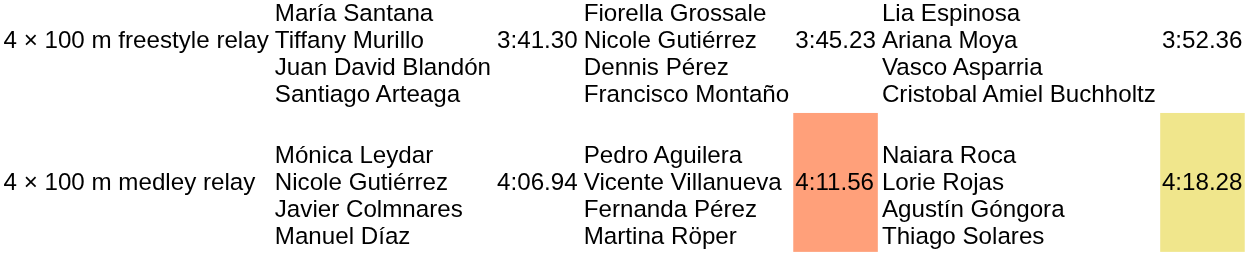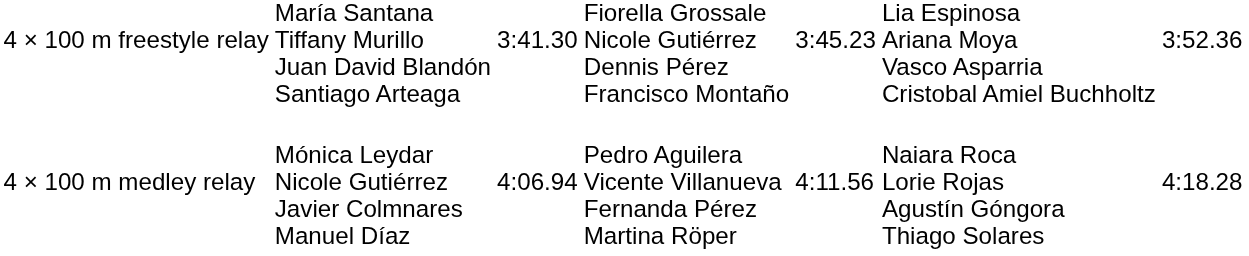(835, 182) lightsalmon background -> (835, 182) no background
(1202, 182) khaki background -> (1202, 182) no background
